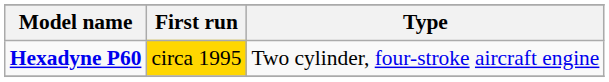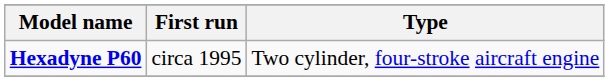(196, 57) gold background -> (196, 57) no background
